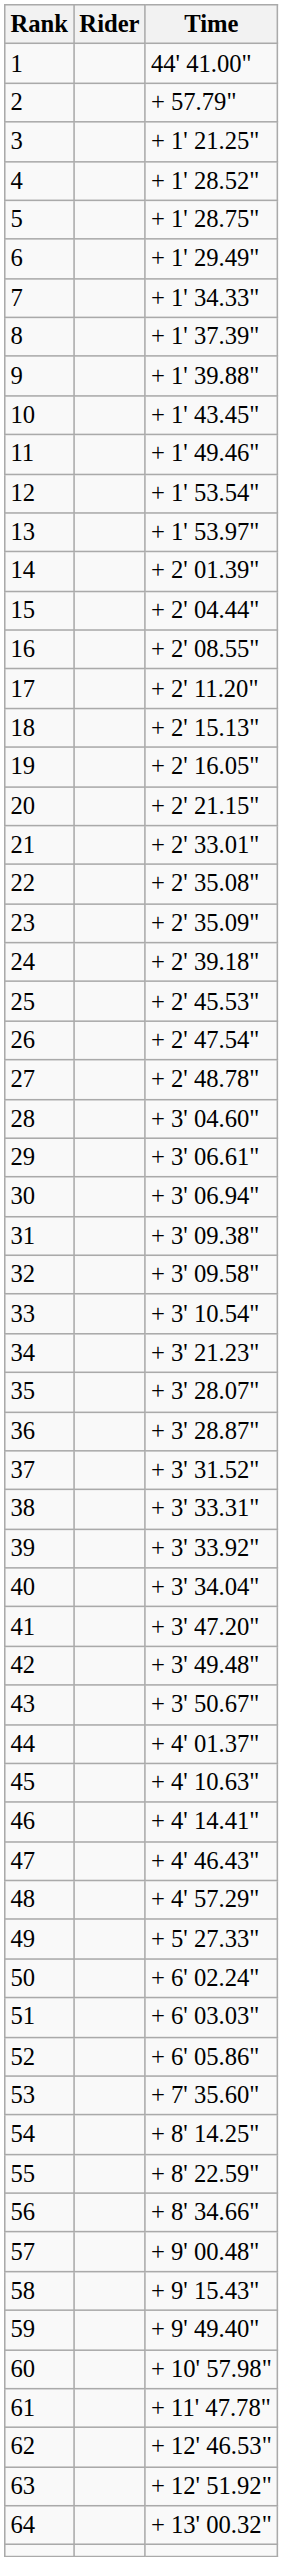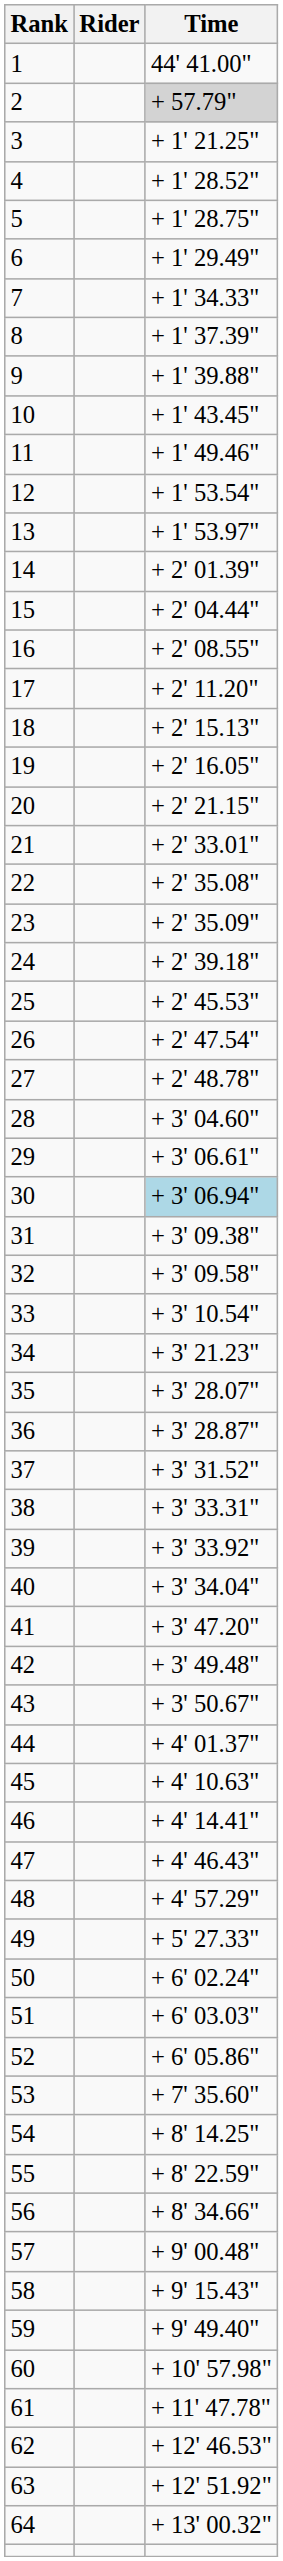(194, 102) no background -> (194, 102) lightgrey background
(205, 1196) no background -> (205, 1196) lightblue background
